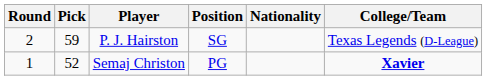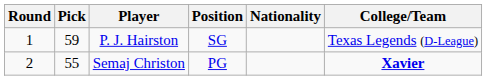(29, 39) 2 -> (29, 39) 1
(29, 63) 1 -> (29, 63) 2
(72, 63) 52 -> (72, 63) 55
